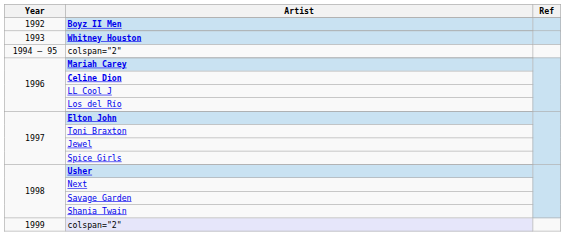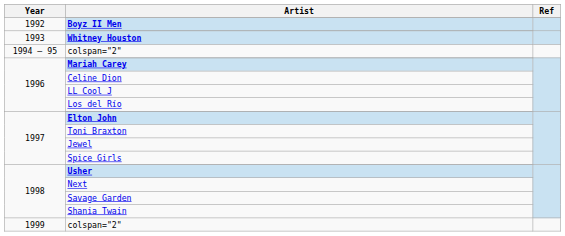(95, 78) bold -> (95, 78) normal
(95, 225) lavender background -> (95, 225) no background
